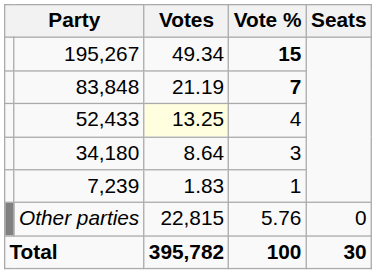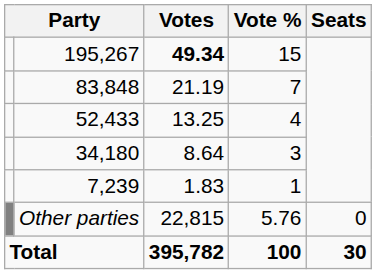(198, 53) normal -> (198, 53) bold
(290, 53) bold -> (290, 53) normal
(296, 86) bold -> (296, 86) normal
(198, 119) lightyellow background -> (198, 119) no background
